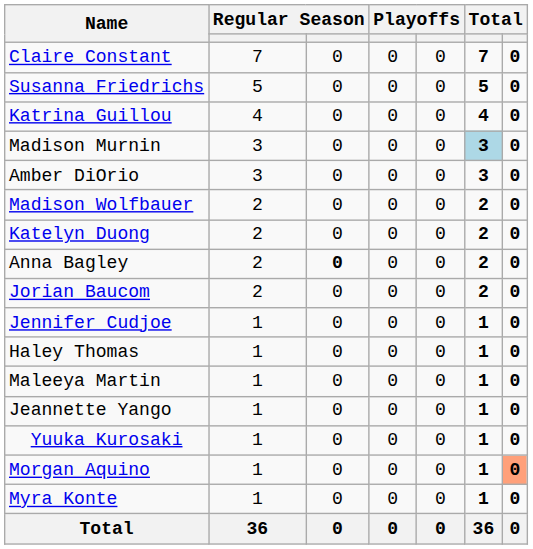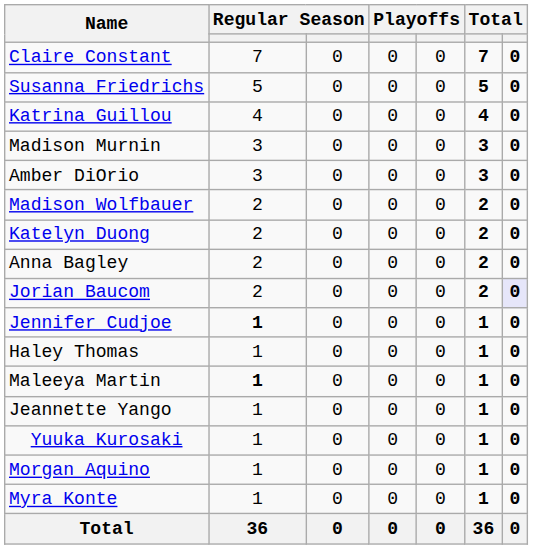(483, 146) lightblue background -> (483, 146) no background
(338, 264) bold -> (338, 264) normal
(515, 293) no background -> (515, 293) lavender background
(257, 323) normal -> (257, 323) bold
(257, 381) normal -> (257, 381) bold
(515, 470) lightsalmon background -> (515, 470) no background
